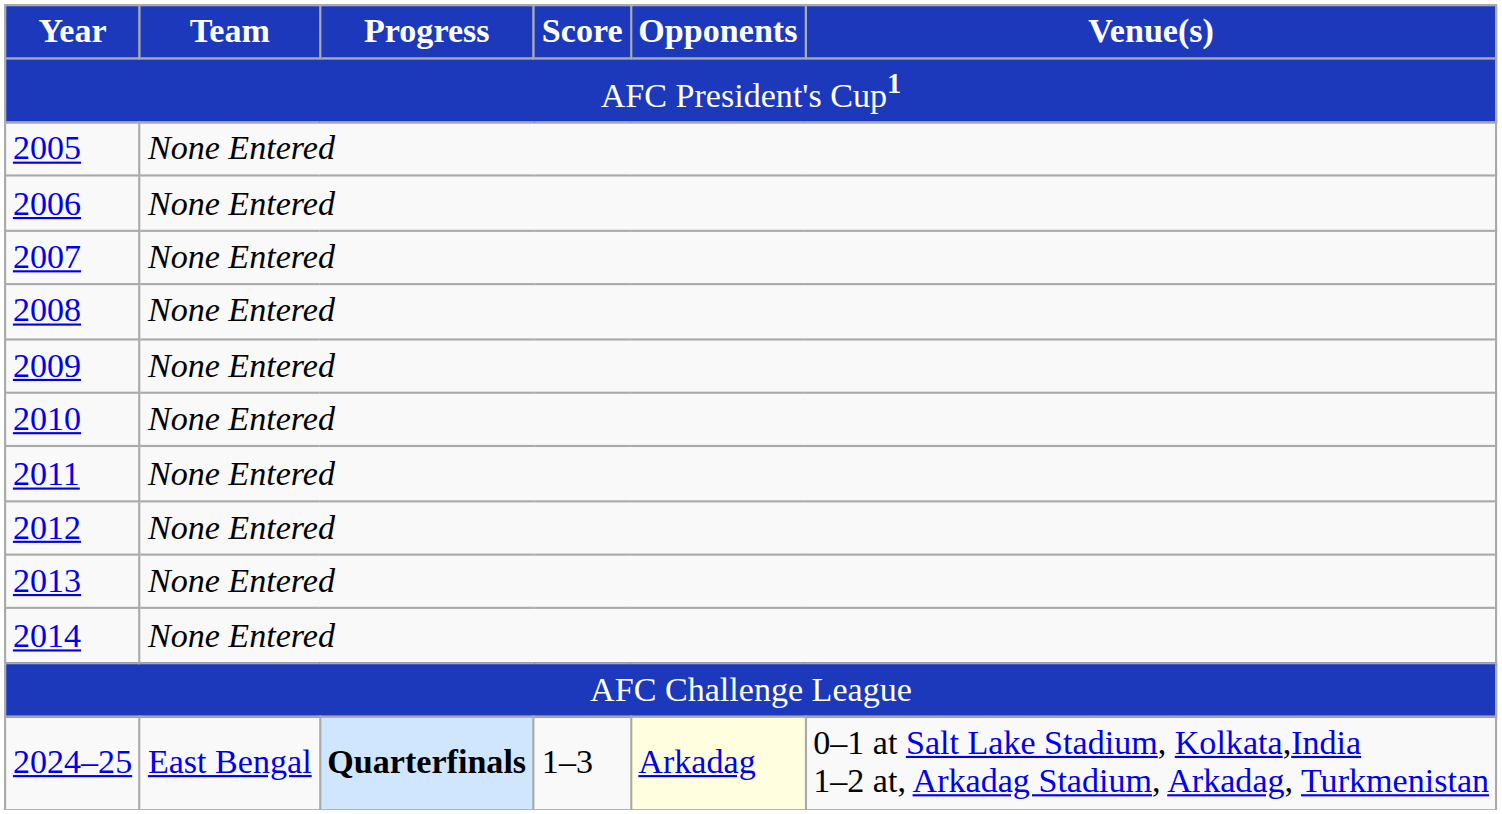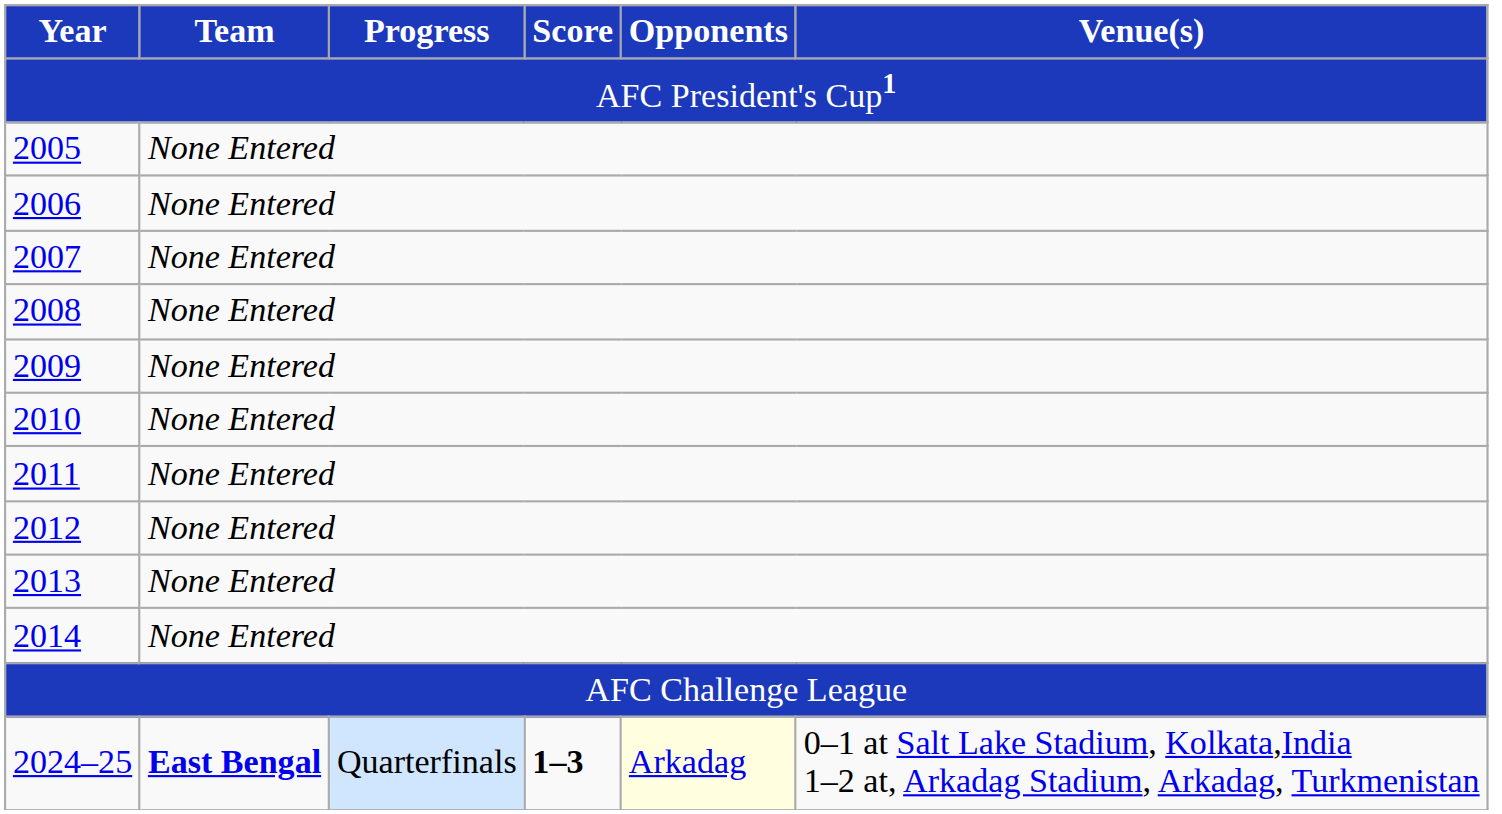(230, 762) normal -> (235, 762) bold
(427, 762) bold -> (427, 762) normal
(567, 762) normal -> (558, 762) bold
